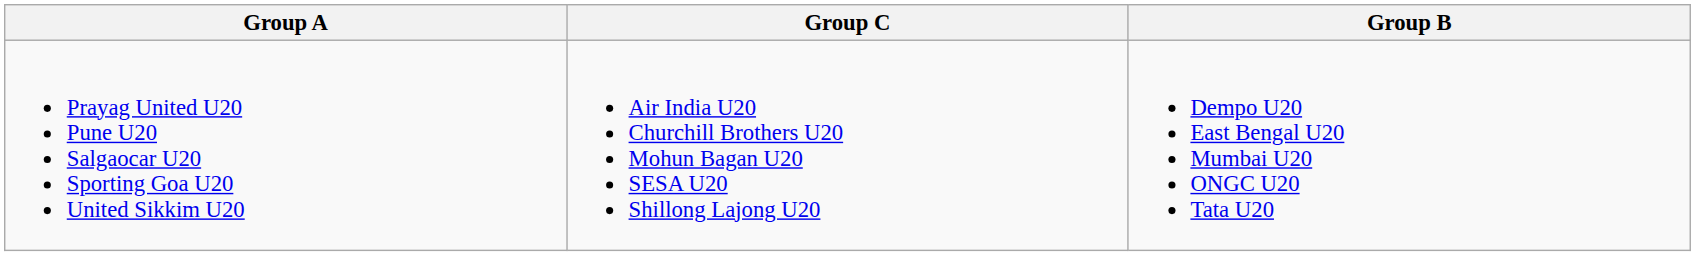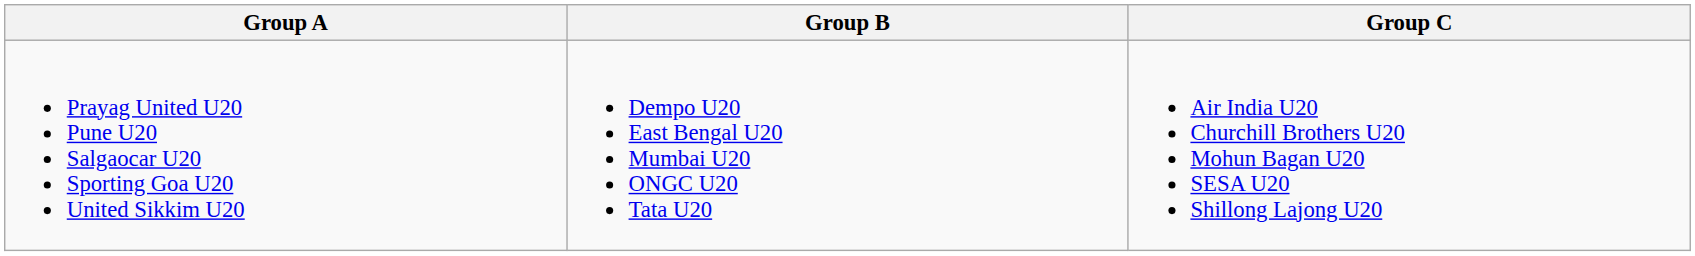columns swapped: (1409, 22) <-> (847, 22)
